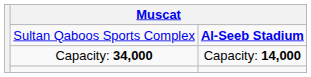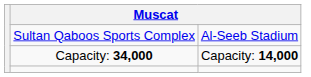(252, 35) bold -> (250, 35) normal
